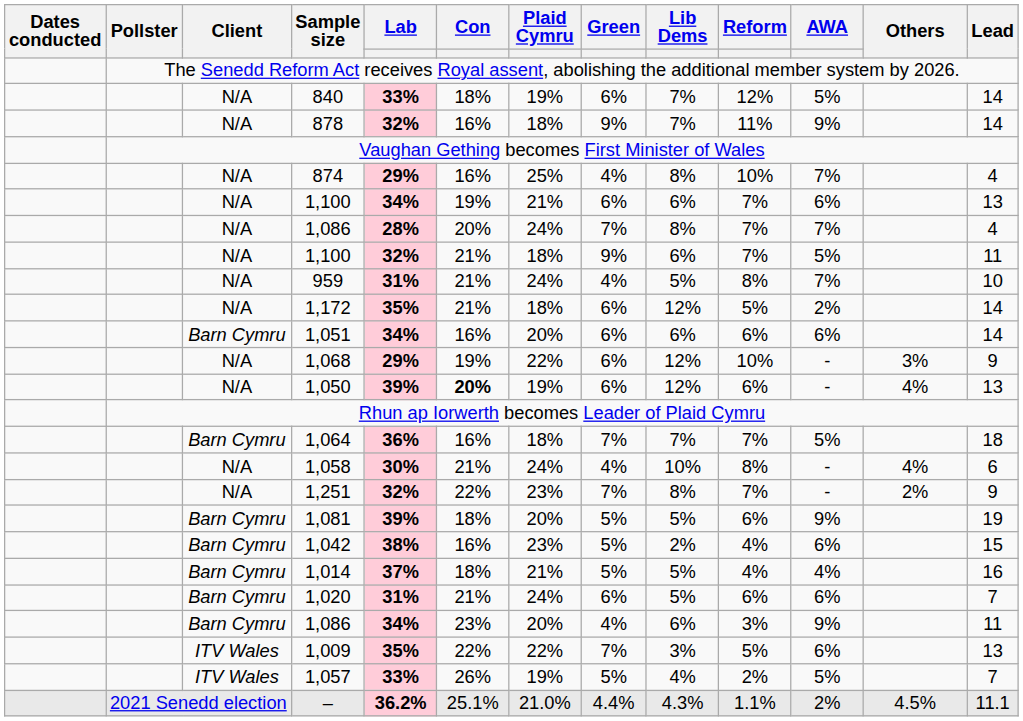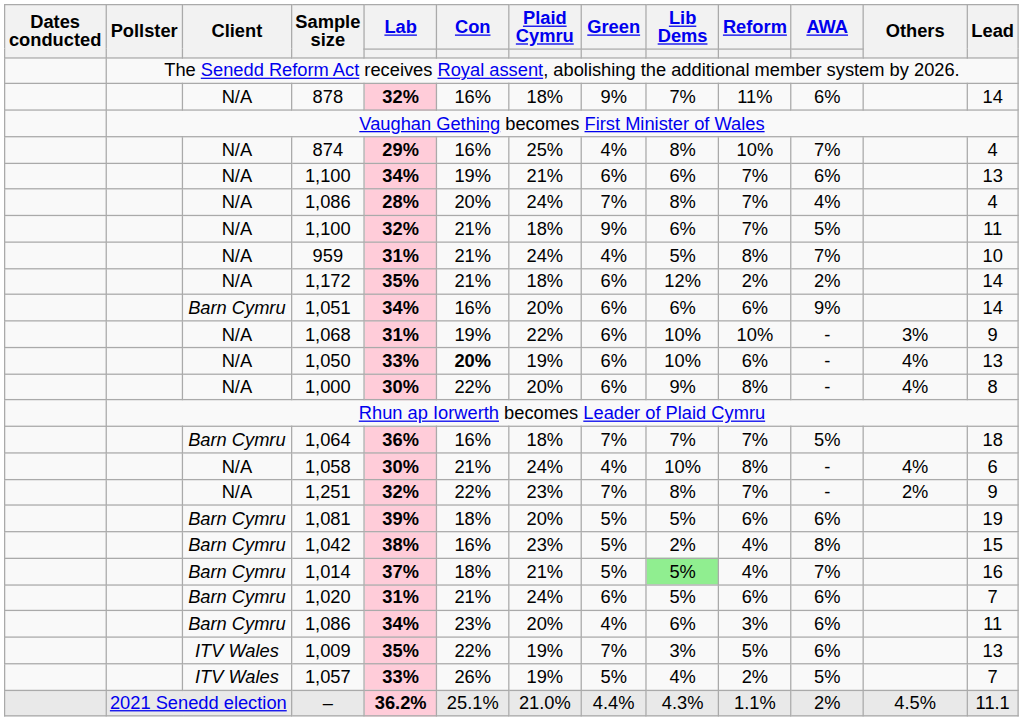- row: (237, 97)
(827, 124) 9% -> (827, 97) 6%
(827, 229) 7% -> (827, 203) 4%
(755, 308) 5% -> (755, 282) 2%
(827, 334) 6% -> (827, 308) 9%
(401, 361) 29% -> (401, 334) 31%
(683, 361) 12% -> (683, 334) 10%
(401, 387) 39% -> (401, 361) 33%
(683, 387) 12% -> (683, 361) 10%
+ row: (237, 387)
(827, 519) 9% -> (827, 519) 6%
(827, 545) 6% -> (827, 545) 8%
(683, 572) no background -> (683, 572) lightgreen background
(827, 572) 4% -> (827, 572) 7%
(827, 624) 9% -> (827, 624) 6%
(545, 651) 22% -> (545, 651) 19%
